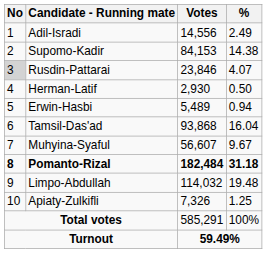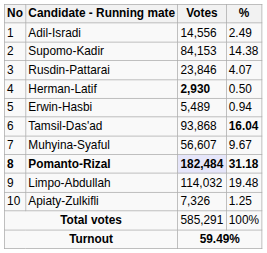(10, 70) lightgrey background -> (10, 70) no background
(195, 88) normal -> (195, 88) bold
(244, 126) normal -> (244, 126) bold
(202, 164) no background -> (202, 164) lavender background
